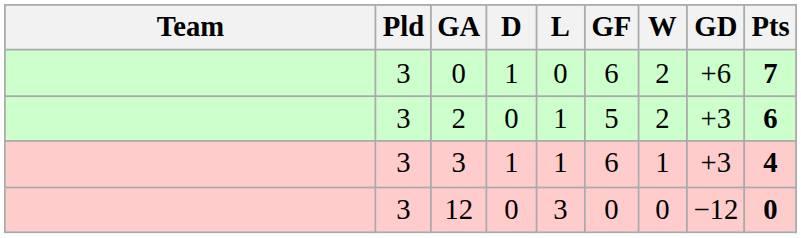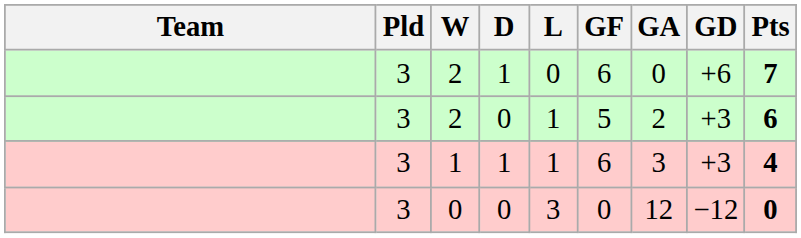columns swapped: (662, 27) <-> (459, 27)
